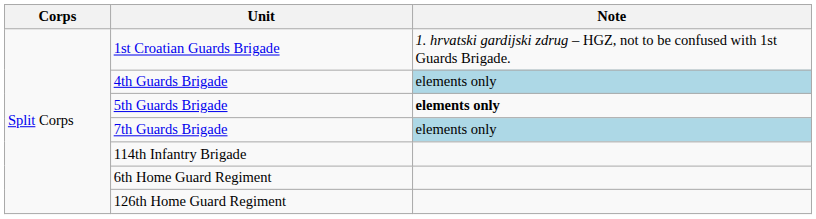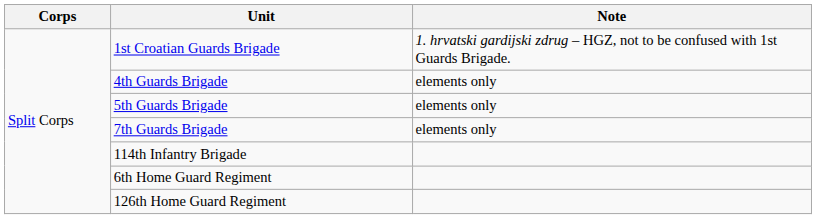(456, 82) lightblue background -> (456, 82) no background
(458, 106) bold -> (456, 106) normal
(456, 130) lightblue background -> (456, 130) no background
